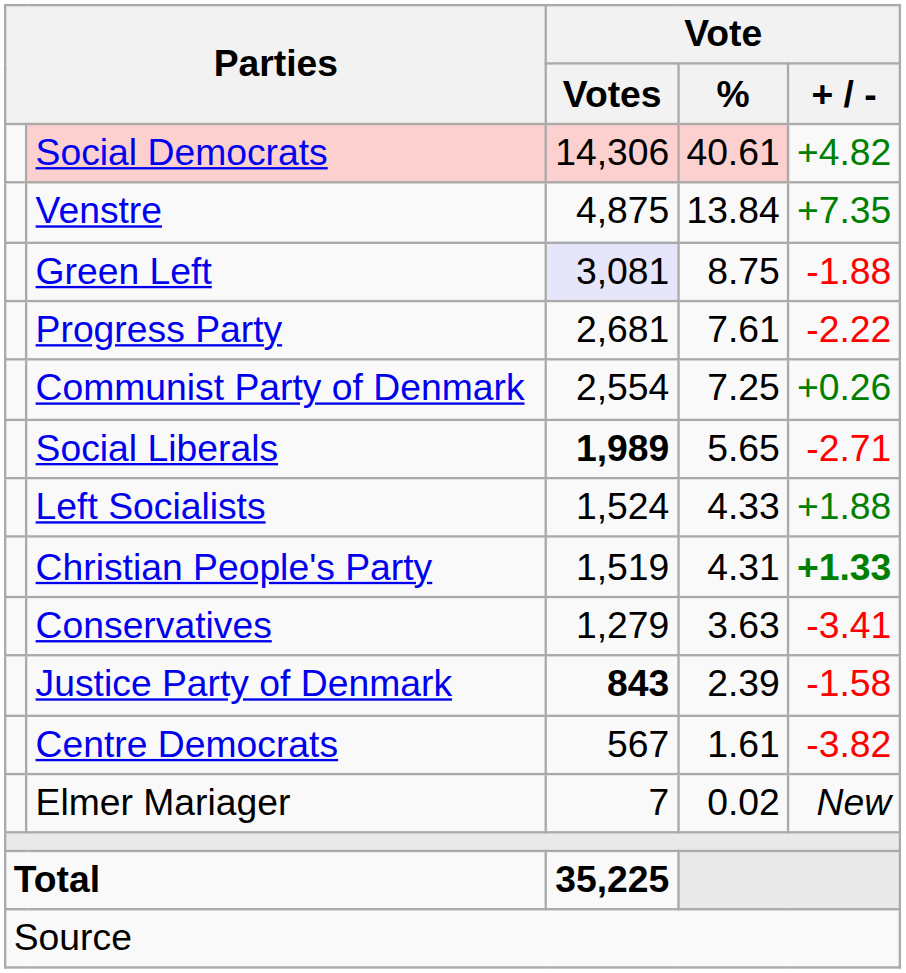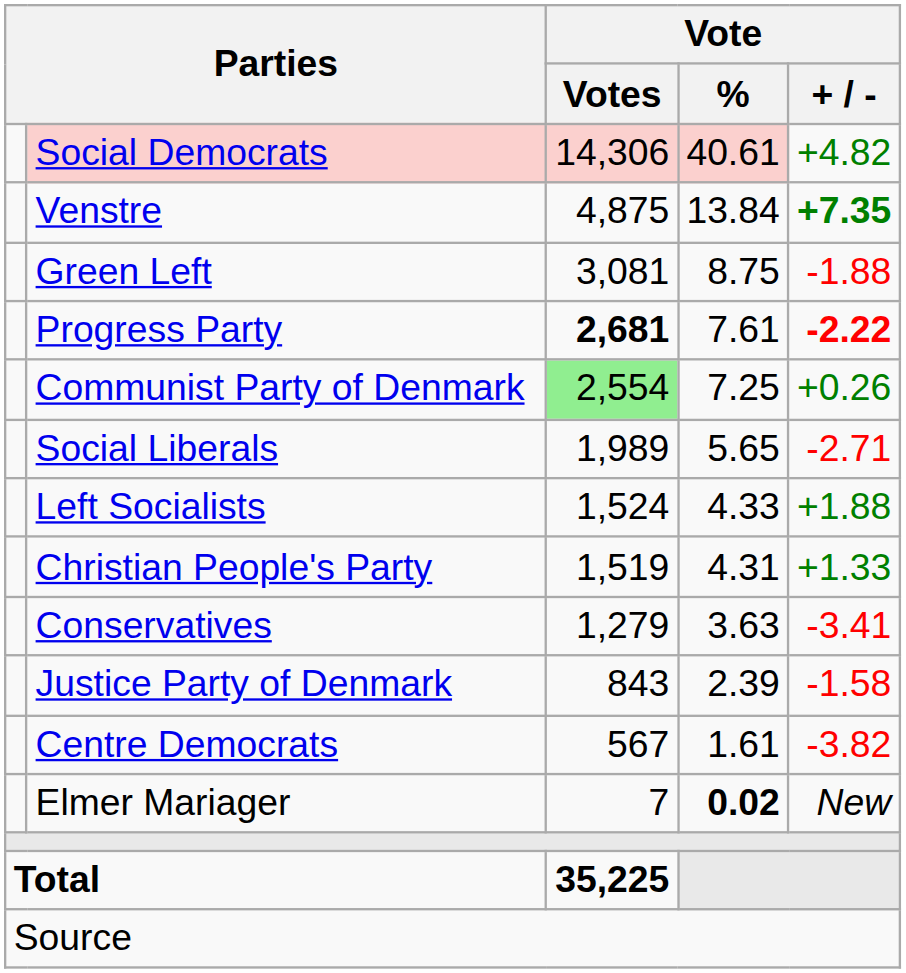(844, 211) normal -> (844, 211) bold
(623, 270) lavender background -> (623, 270) no background
(623, 329) normal -> (623, 329) bold
(849, 329) normal -> (849, 329) bold
(623, 388) no background -> (623, 388) lightgreen background
(623, 447) bold -> (623, 447) normal
(844, 566) bold -> (844, 566) normal
(638, 684) bold -> (638, 684) normal
(743, 802) normal -> (743, 802) bold
